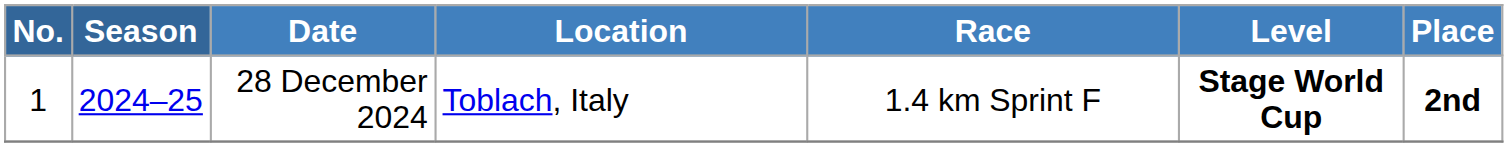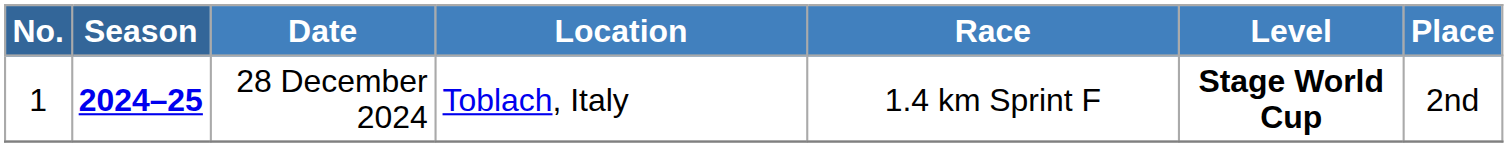(141, 99) normal -> (141, 99) bold
(1453, 99) bold -> (1453, 99) normal
